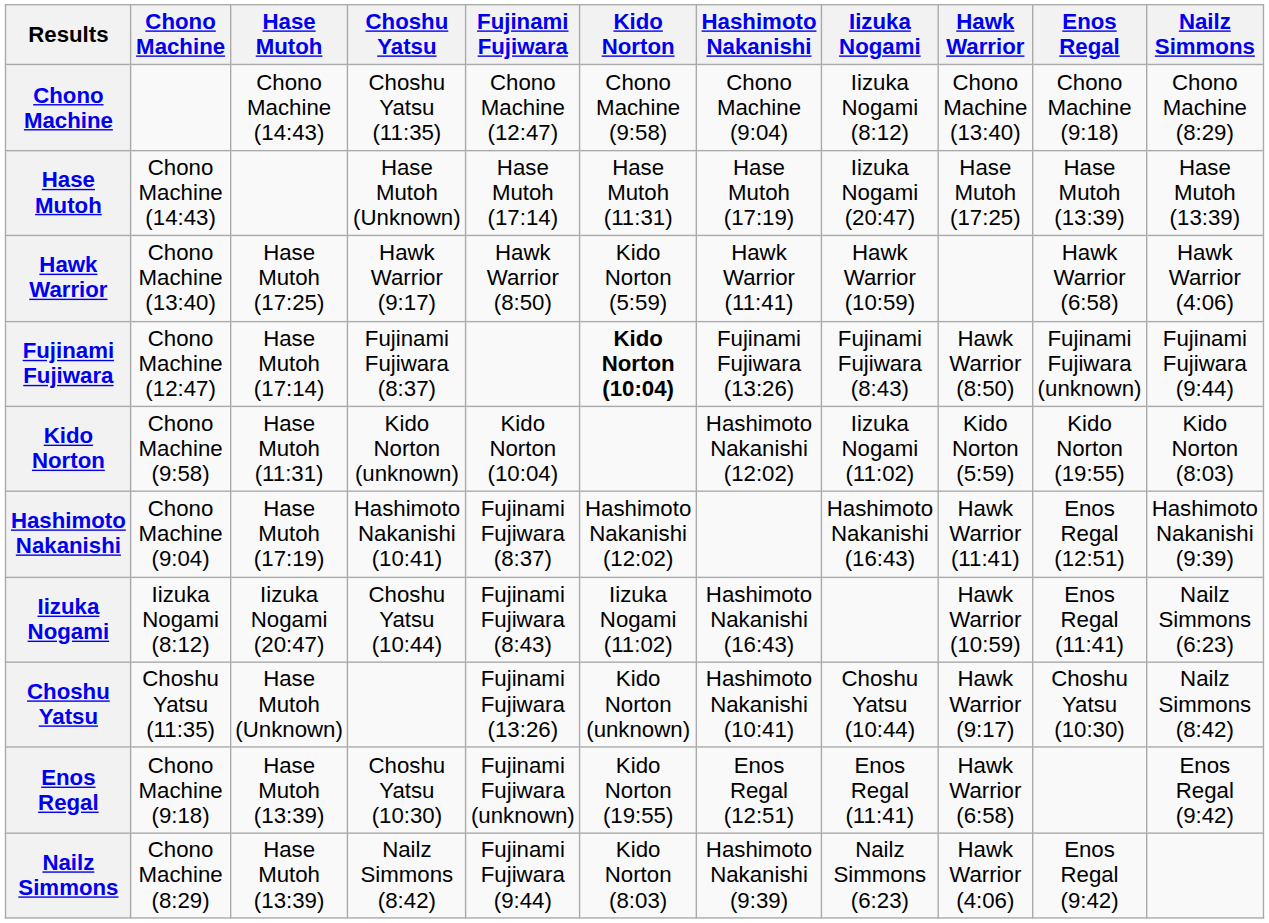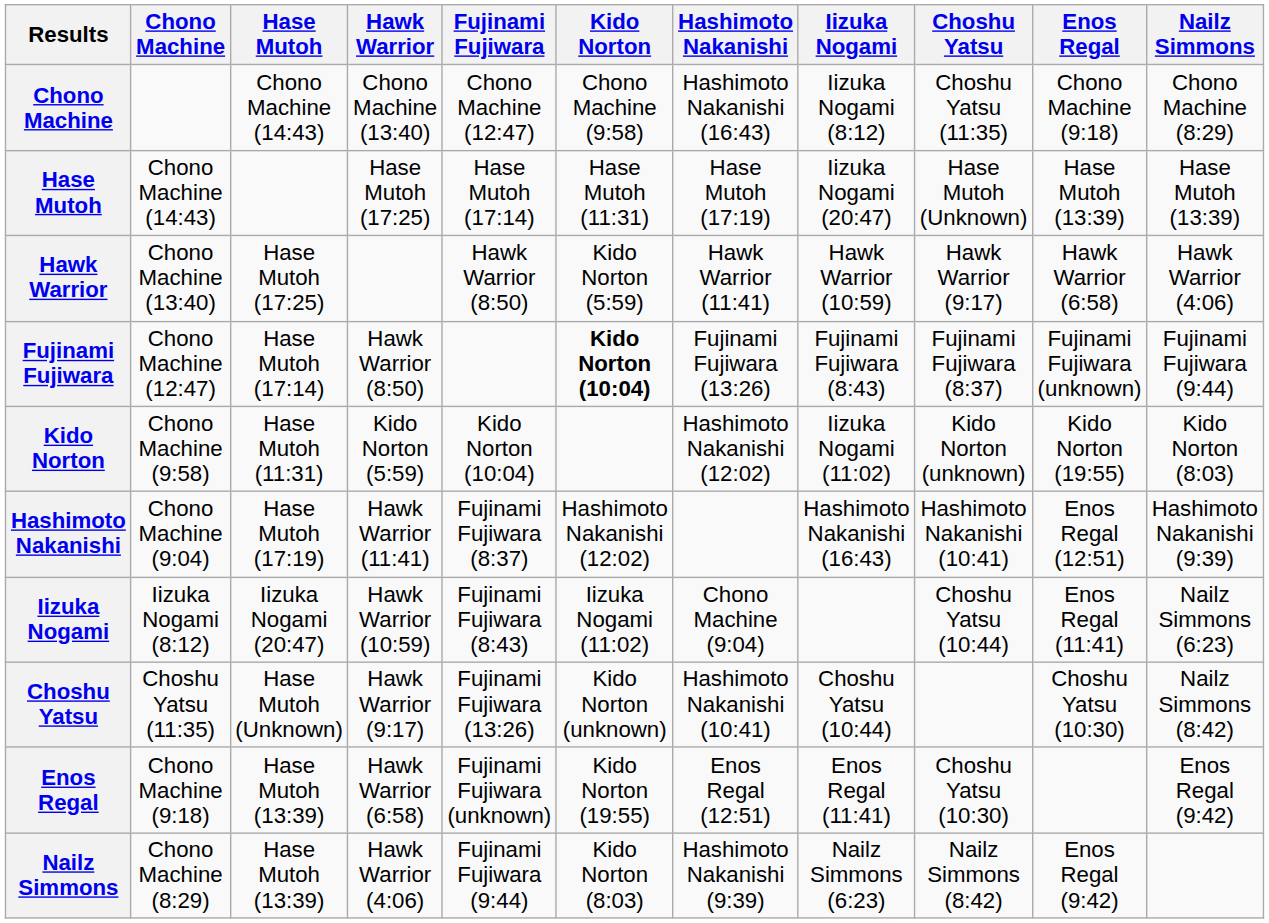columns swapped: (985, 34) <-> (407, 34)
(759, 107) Chono Machine (9:04) -> (736, 107) Hashimoto Nakanishi (16:43)
(759, 619) Hashimoto Nakanishi (16:43) -> (736, 619) Chono Machine (9:04)
